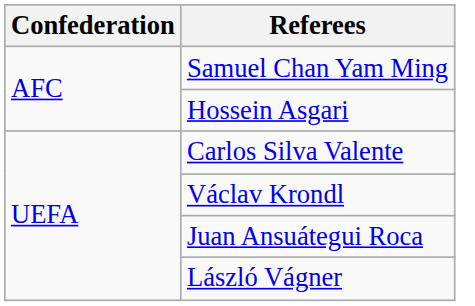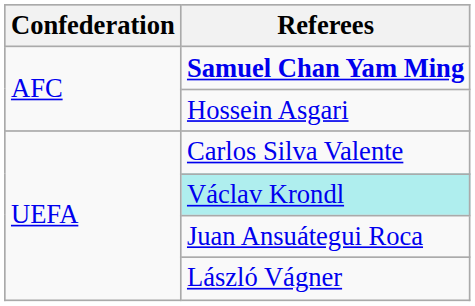(318, 67) normal -> (326, 67) bold
(266, 194) no background -> (266, 194) paleturquoise background
